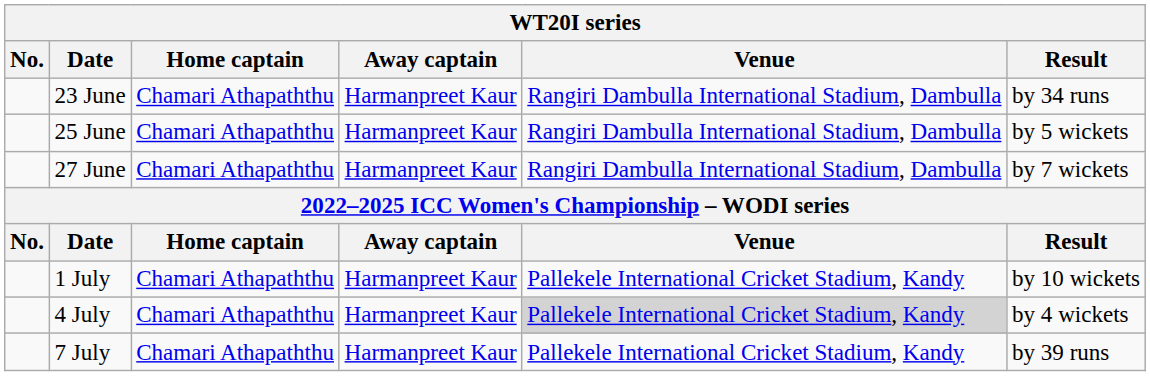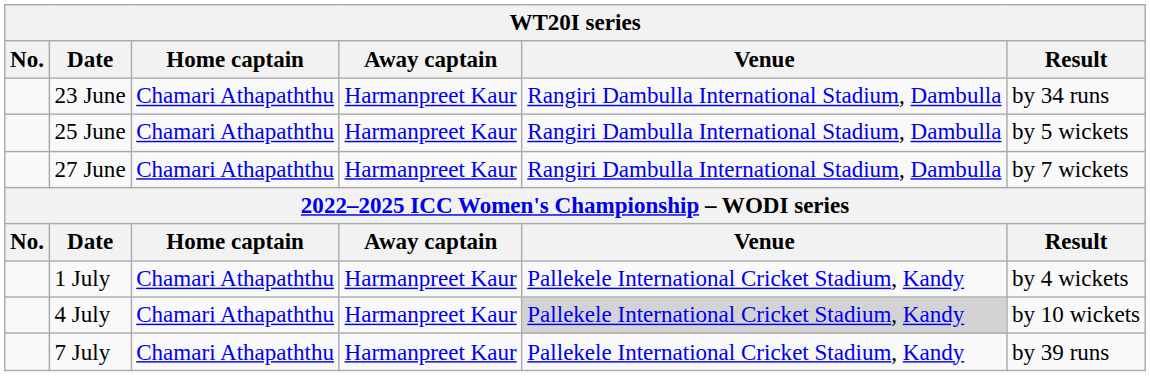(1076, 278) by 10 wickets -> (1070, 278) by 4 wickets
(1070, 315) by 4 wickets -> (1076, 315) by 10 wickets
